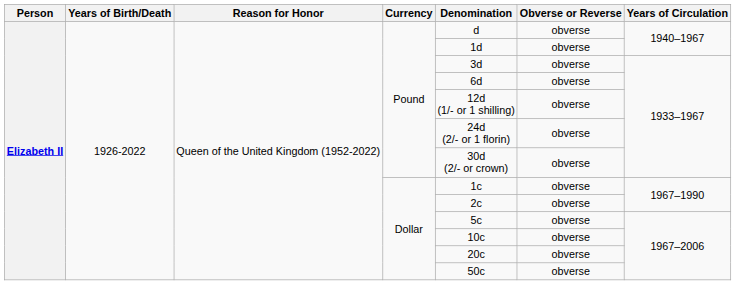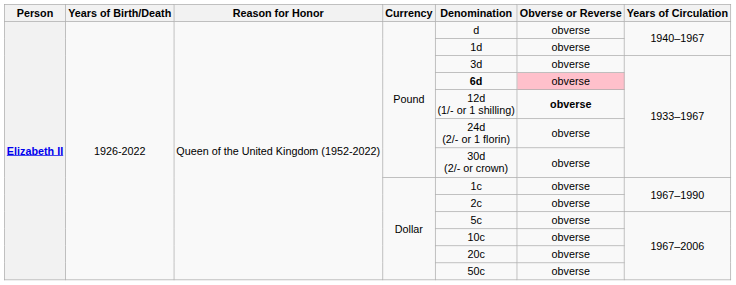(476, 81) normal -> (476, 81) bold
(571, 81) no background -> (571, 81) pink background
(571, 105) normal -> (571, 105) bold
